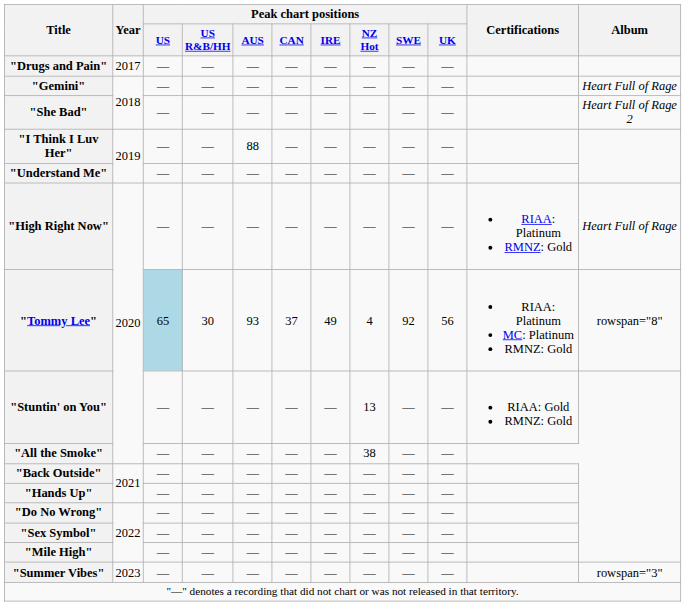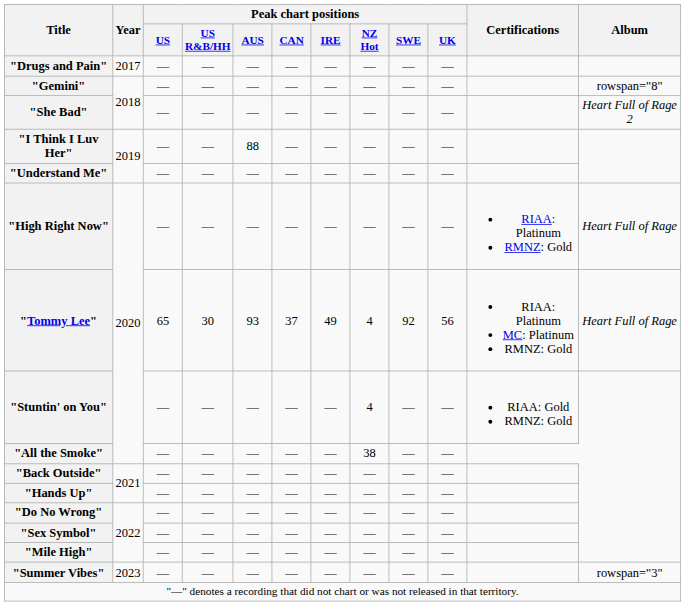(630, 85) Heart Full of Rage -> (630, 85) rowspan="8"
(163, 320) lightblue background -> (163, 320) no background
(630, 320) rowspan="8" -> (630, 320) Heart Full of Rage
(370, 407) 13 -> (370, 407) 4
